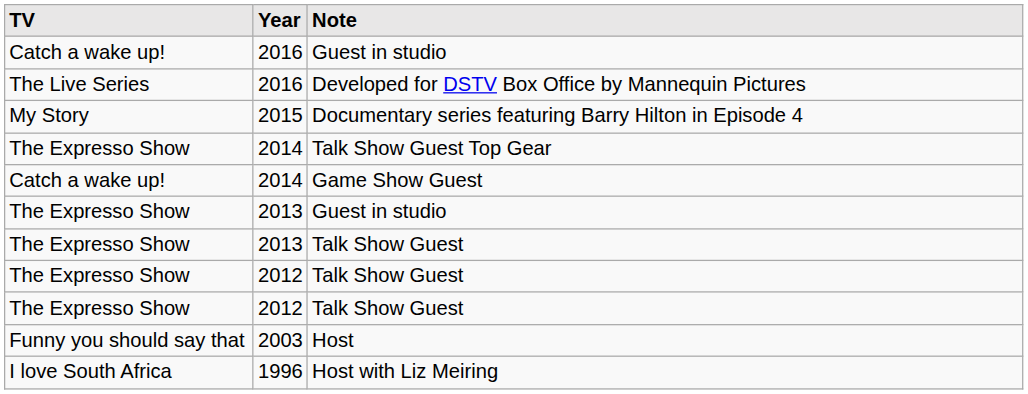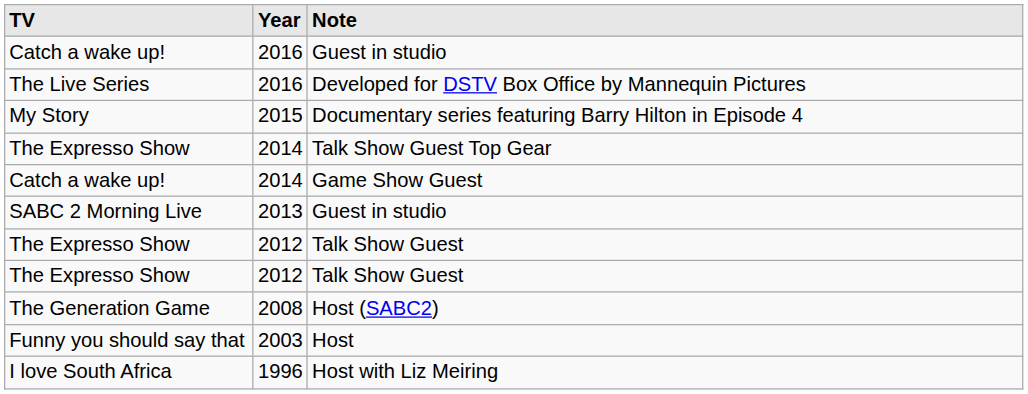(99, 212) The Expresso Show -> (106, 212) SABC 2 Morning Live
- row: (280, 244)
+ row: (280, 308)
